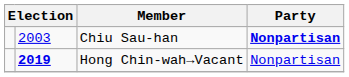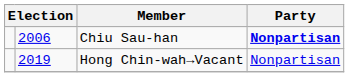(34, 38) 2003 -> (34, 38) 2006
(34, 60) bold -> (34, 60) normal
